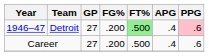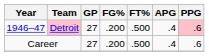(64, 28) no background -> (64, 28) pink background
(140, 28) lightgreen background -> (140, 28) no background
